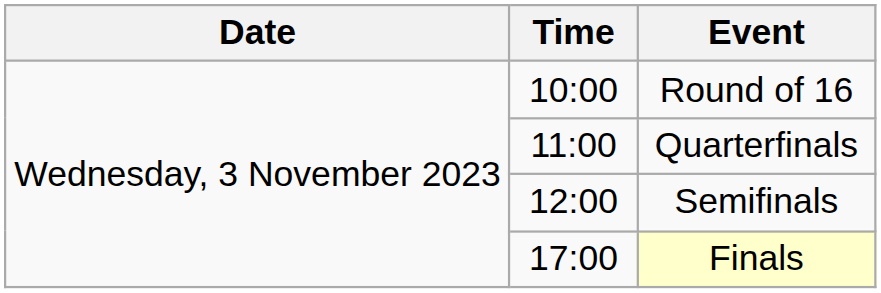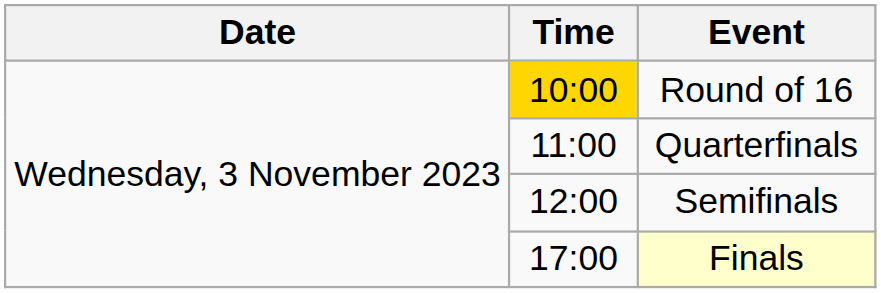(574, 88) no background -> (574, 88) gold background
